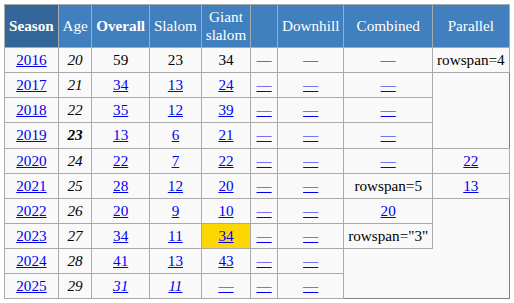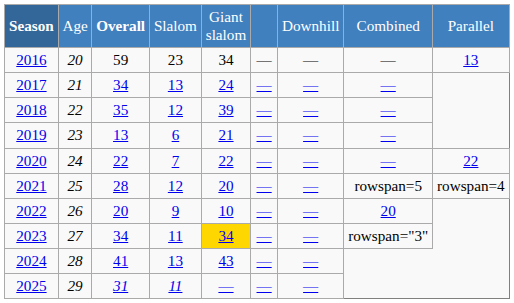(471, 60) rowspan=4 -> (471, 60) 13
(75, 135) bold -> (75, 135) normal
(471, 185) 13 -> (471, 185) rowspan=4
